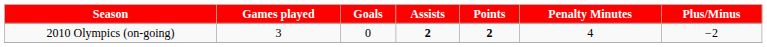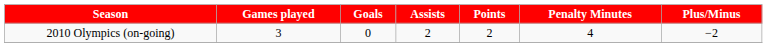(428, 33) bold -> (428, 33) normal
(489, 33) bold -> (489, 33) normal
